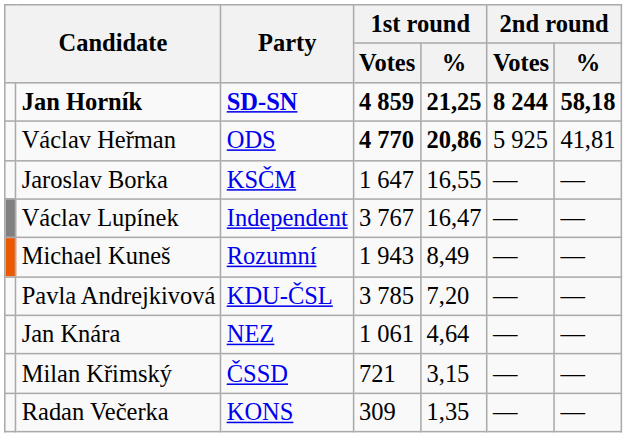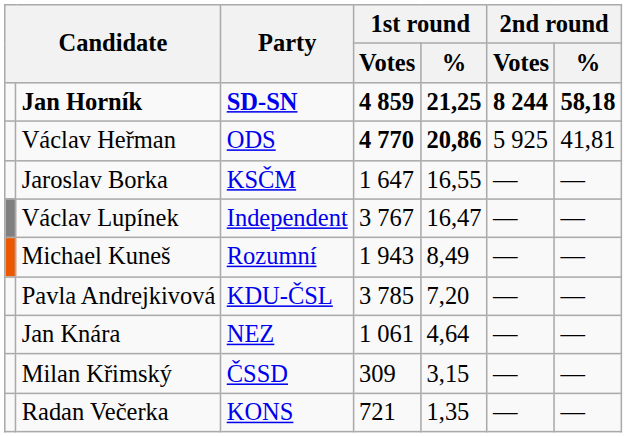(377, 373) 721 -> (377, 373) 309
(377, 412) 309 -> (377, 412) 721
